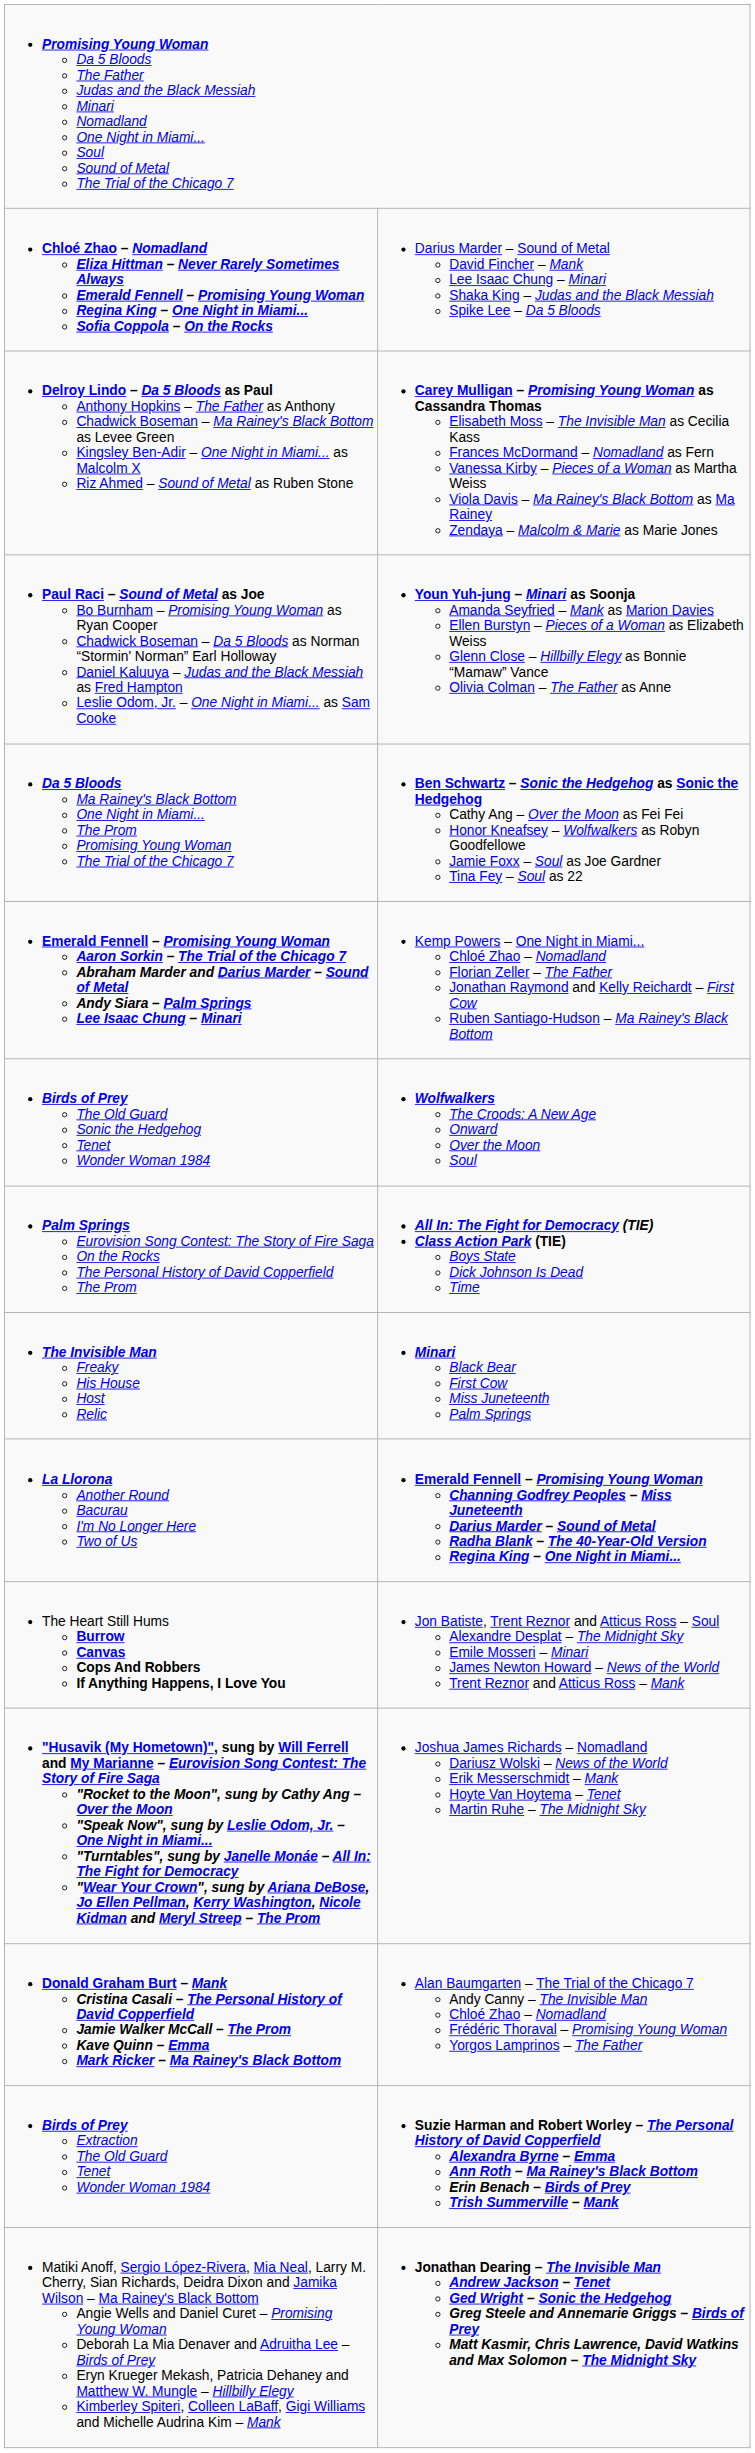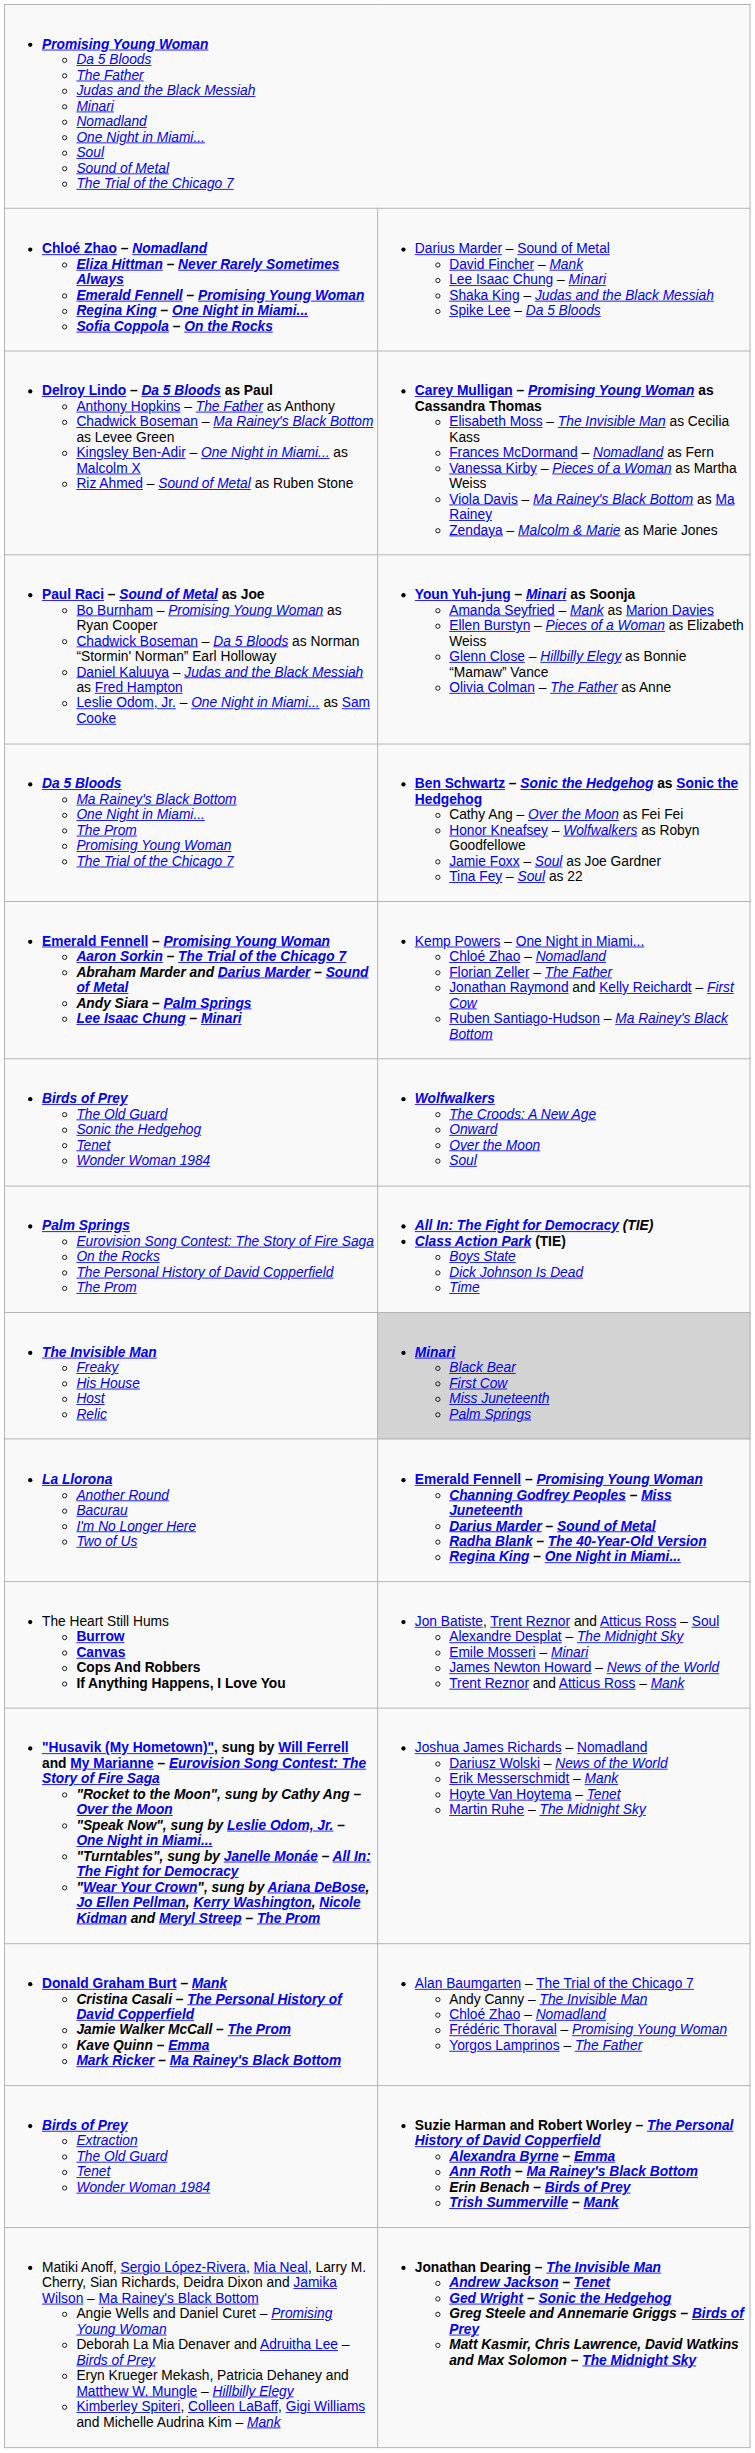(564, 1384) no background -> (564, 1384) lightgrey background
